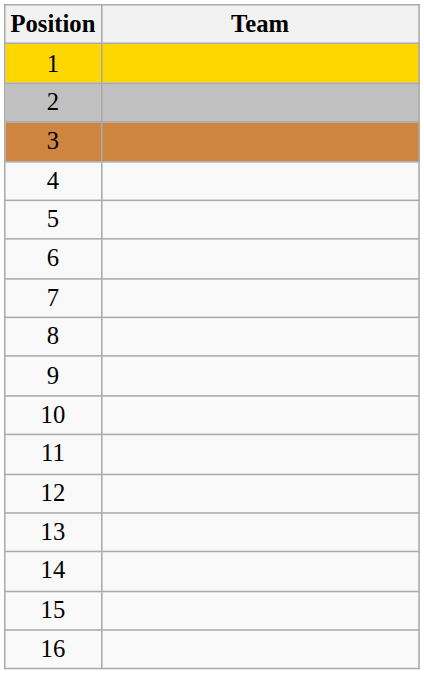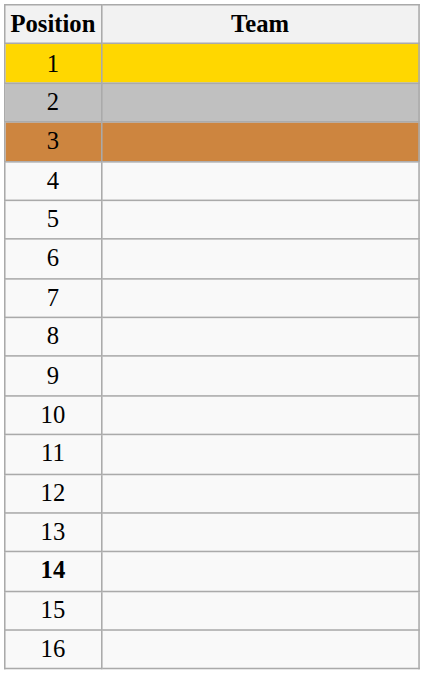(53, 571) normal -> (53, 571) bold
